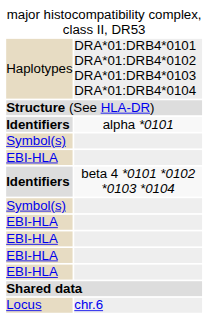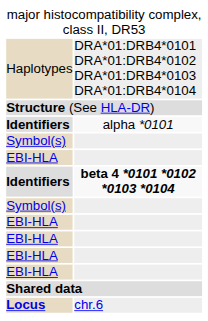(138, 182) normal -> (138, 182) bold
(24, 305) normal -> (26, 305) bold
